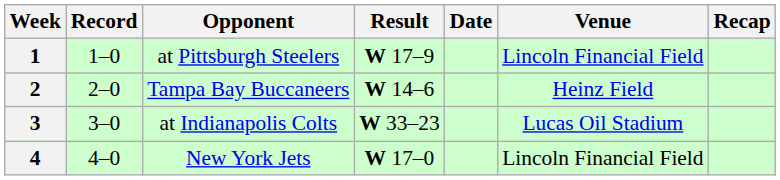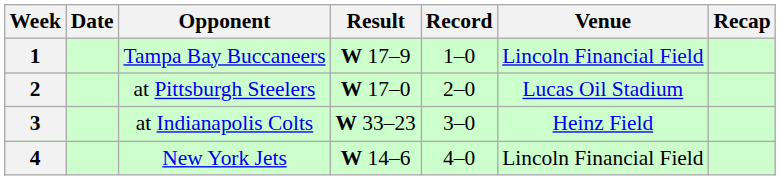columns swapped: (471, 21) <-> (104, 21)
(248, 55) at Pittsburgh Steelers -> (224, 55) Tampa Bay Buccaneers
(248, 89) Tampa Bay Buccaneers -> (224, 89) at Pittsburgh Steelers
(399, 89) W 14–6 -> (376, 89) W 17–0
(603, 89) Heinz Field -> (603, 89) Lucas Oil Stadium
(603, 123) Lucas Oil Stadium -> (603, 123) Heinz Field
(399, 157) W 17–0 -> (376, 157) W 14–6
